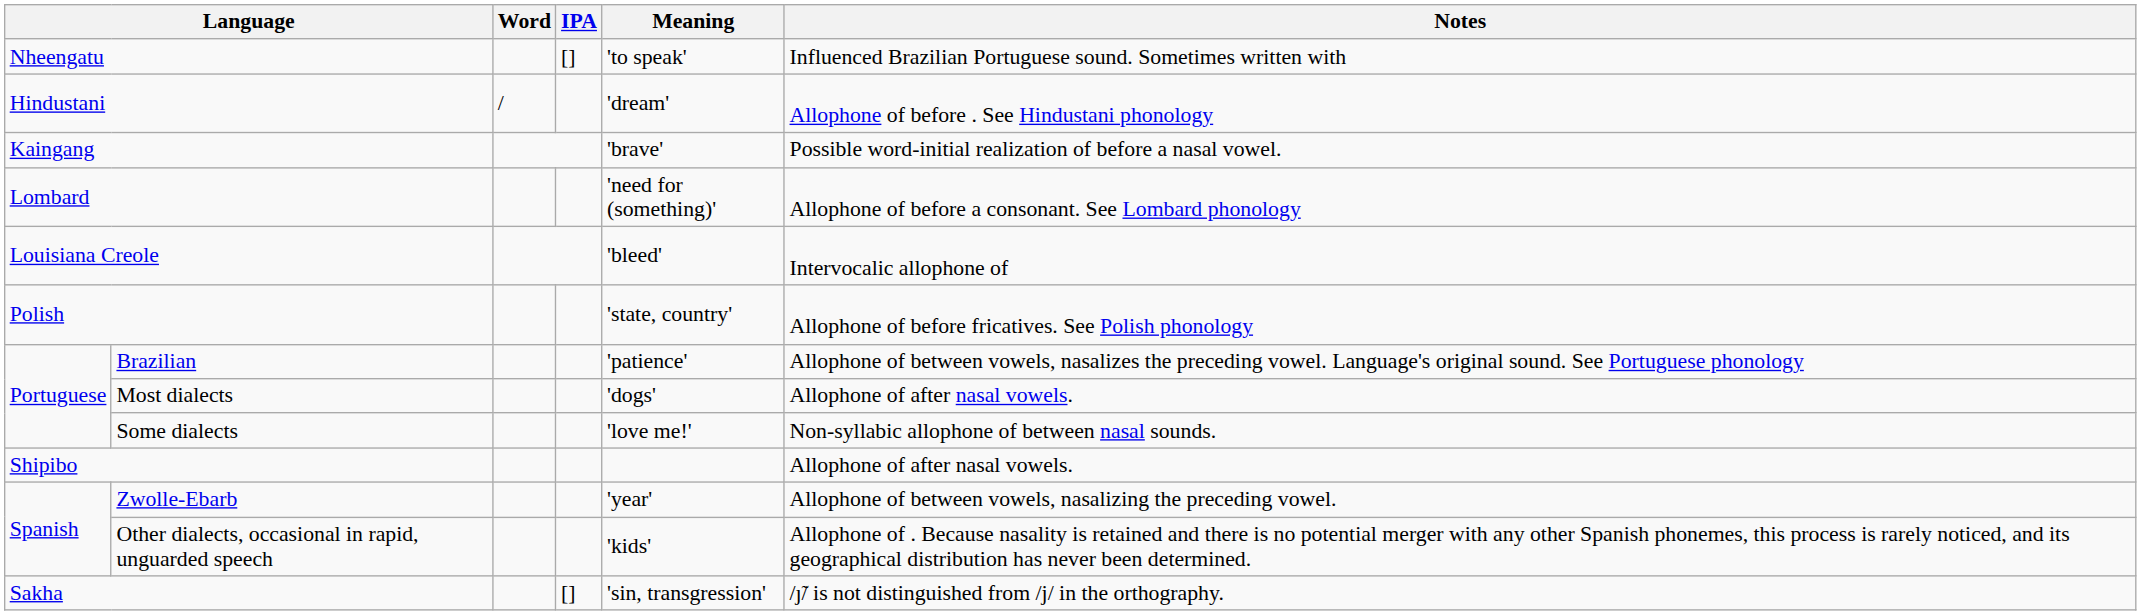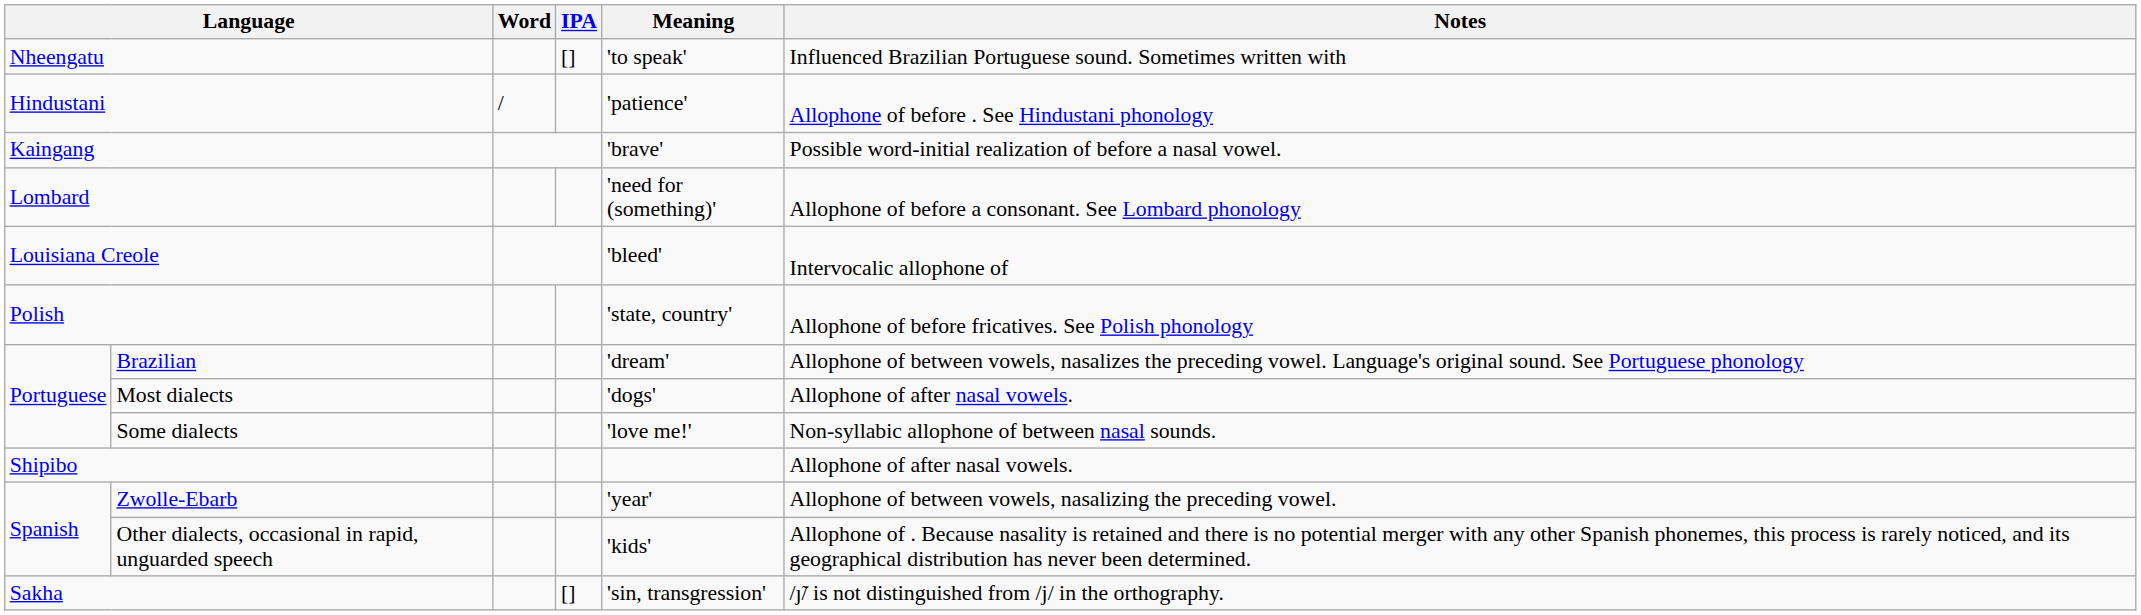(638, 103) 'dream' -> (647, 103) 'patience'
(647, 361) 'patience' -> (638, 361) 'dream'
